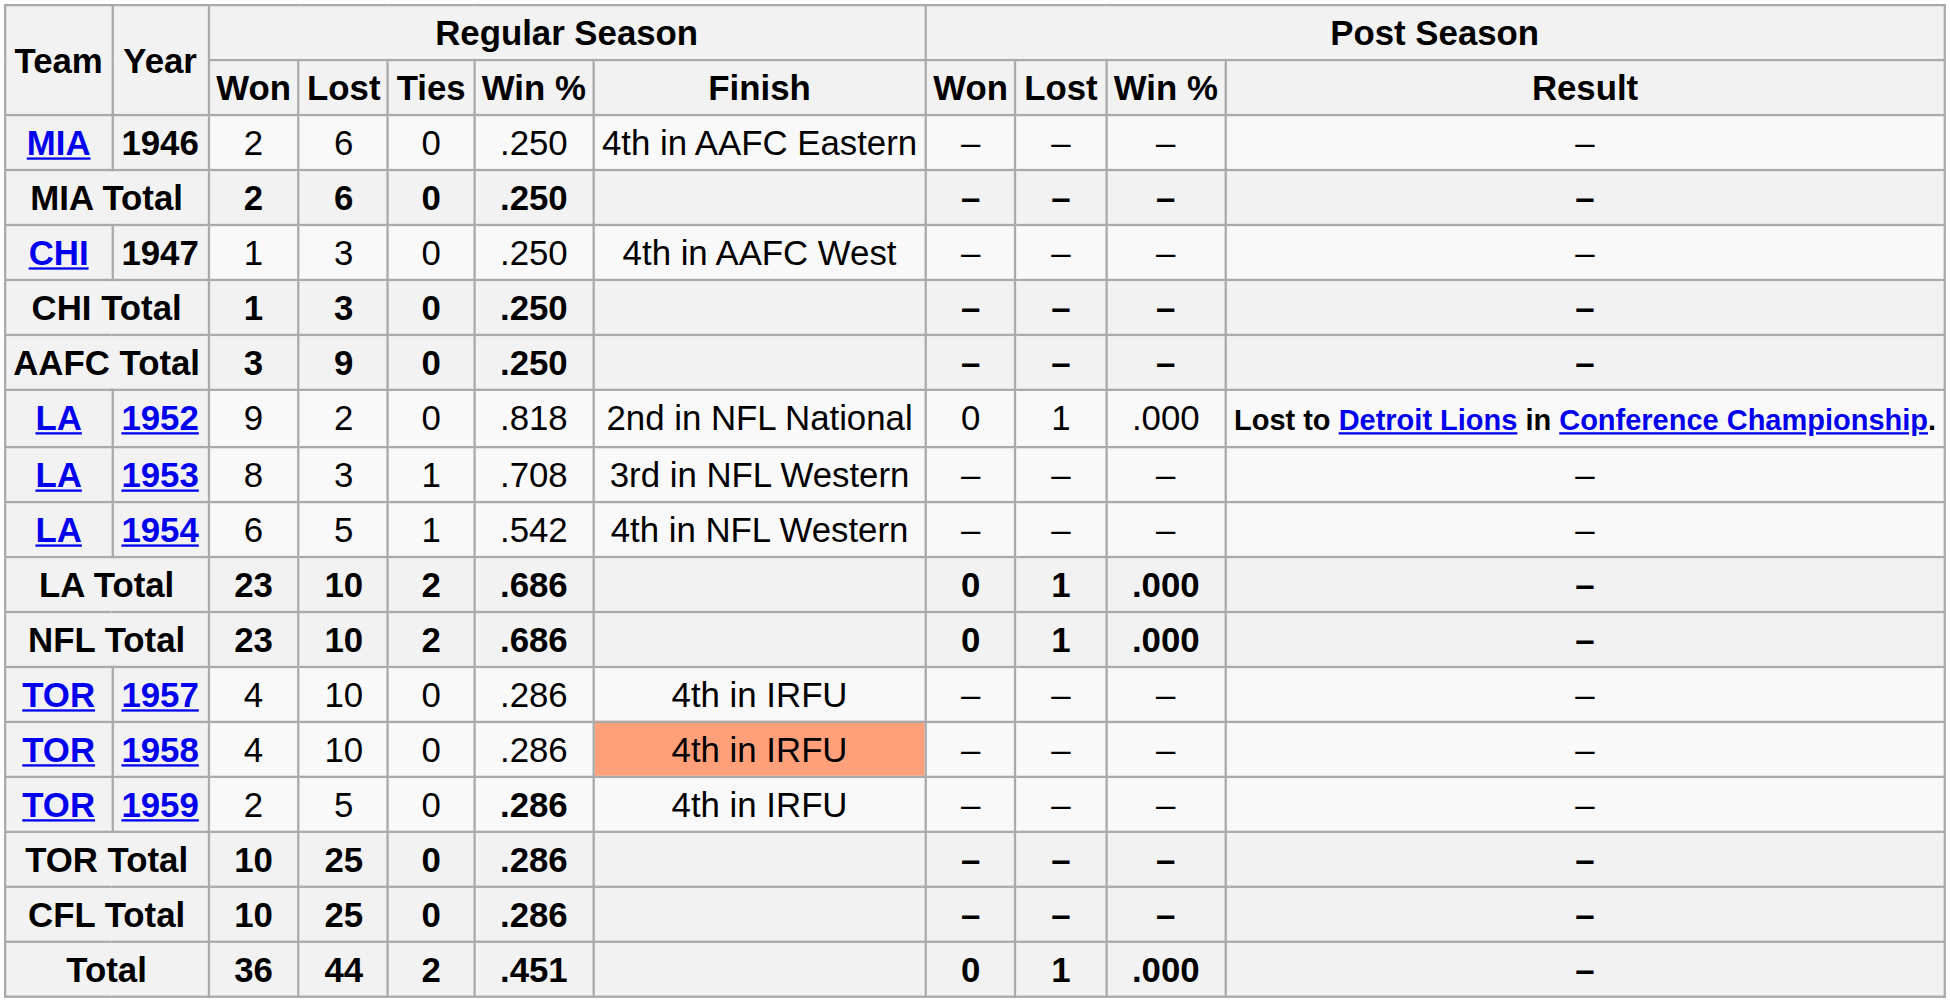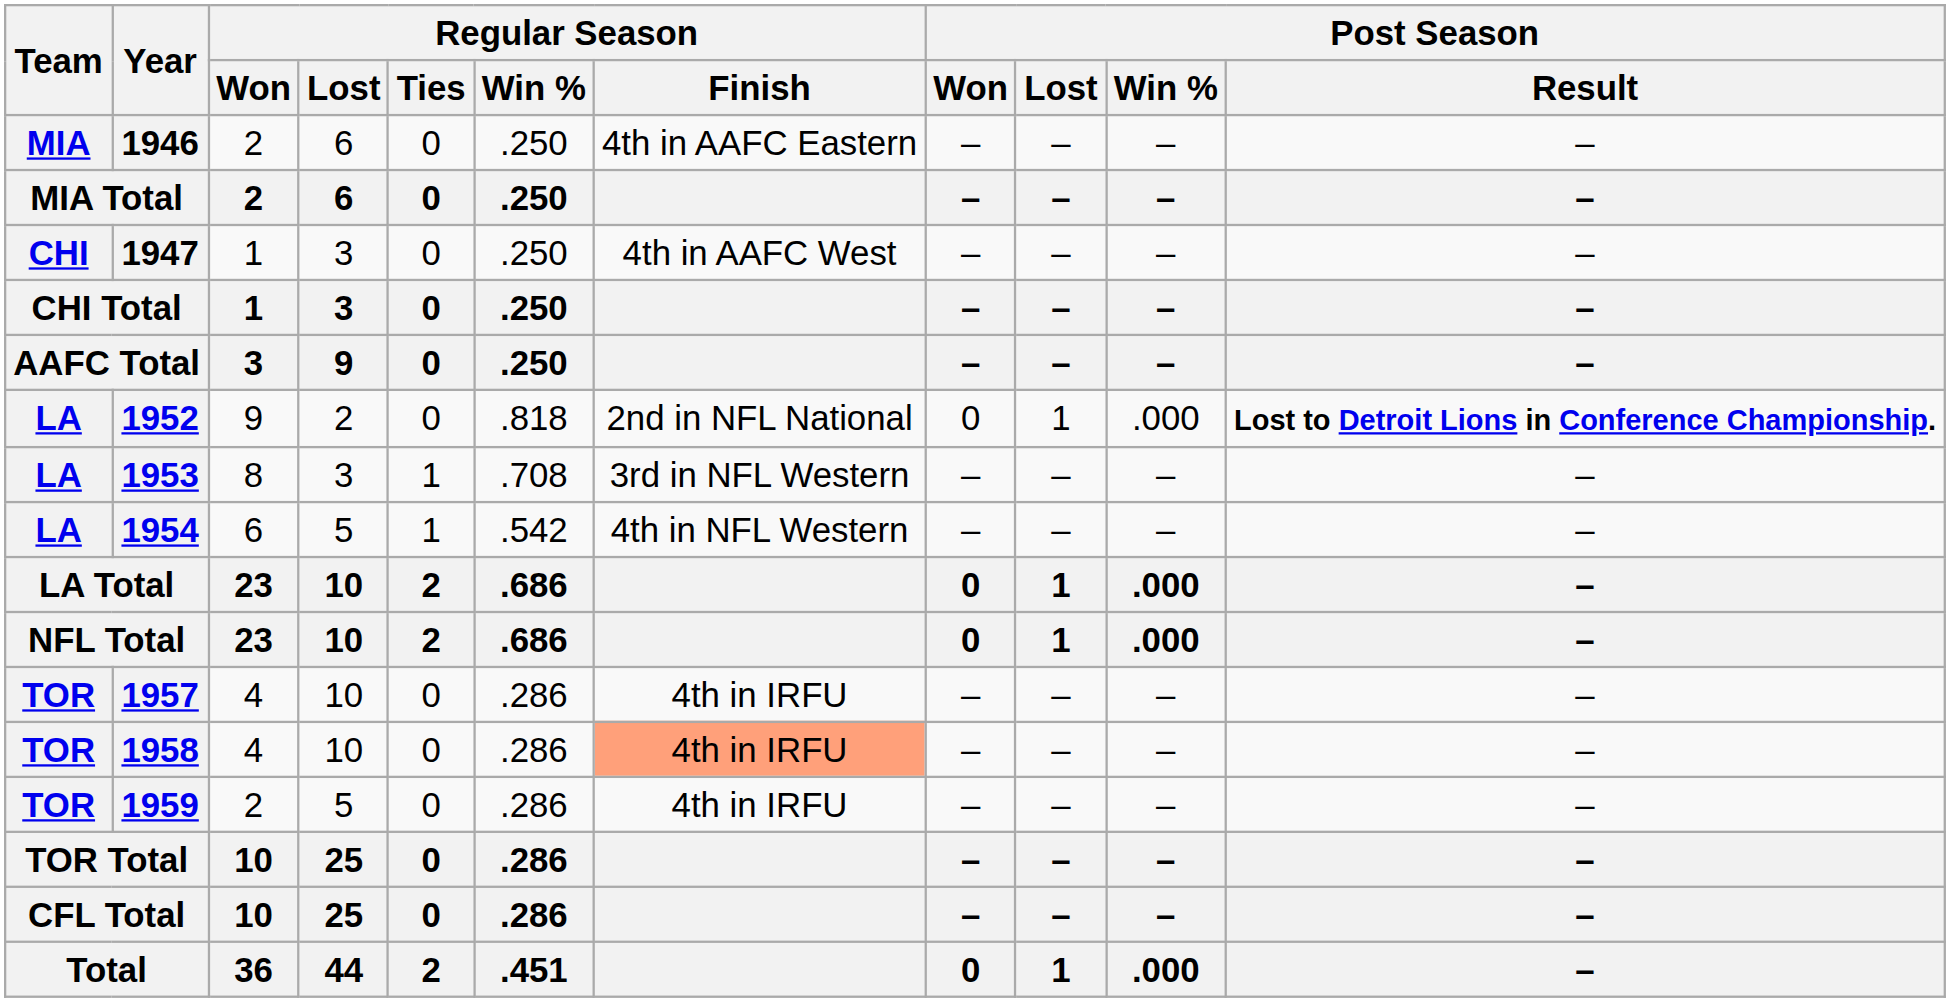(534, 804) bold -> (534, 804) normal
